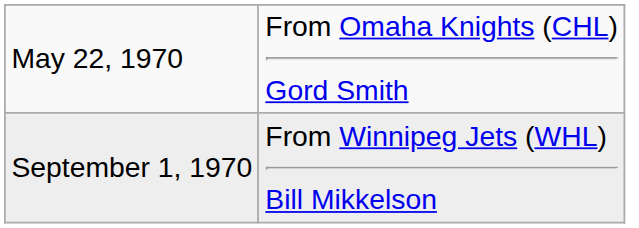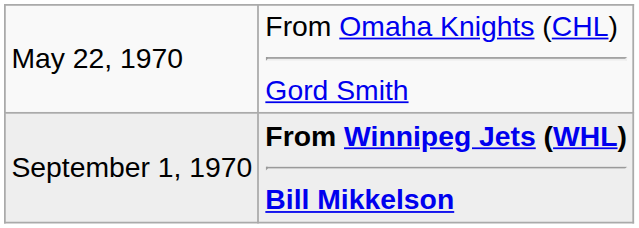(442, 167) normal -> (446, 167) bold
